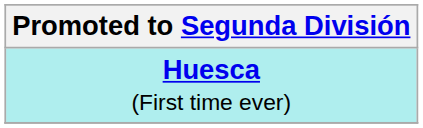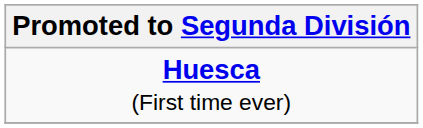(211, 84) paleturquoise background -> (211, 84) no background
